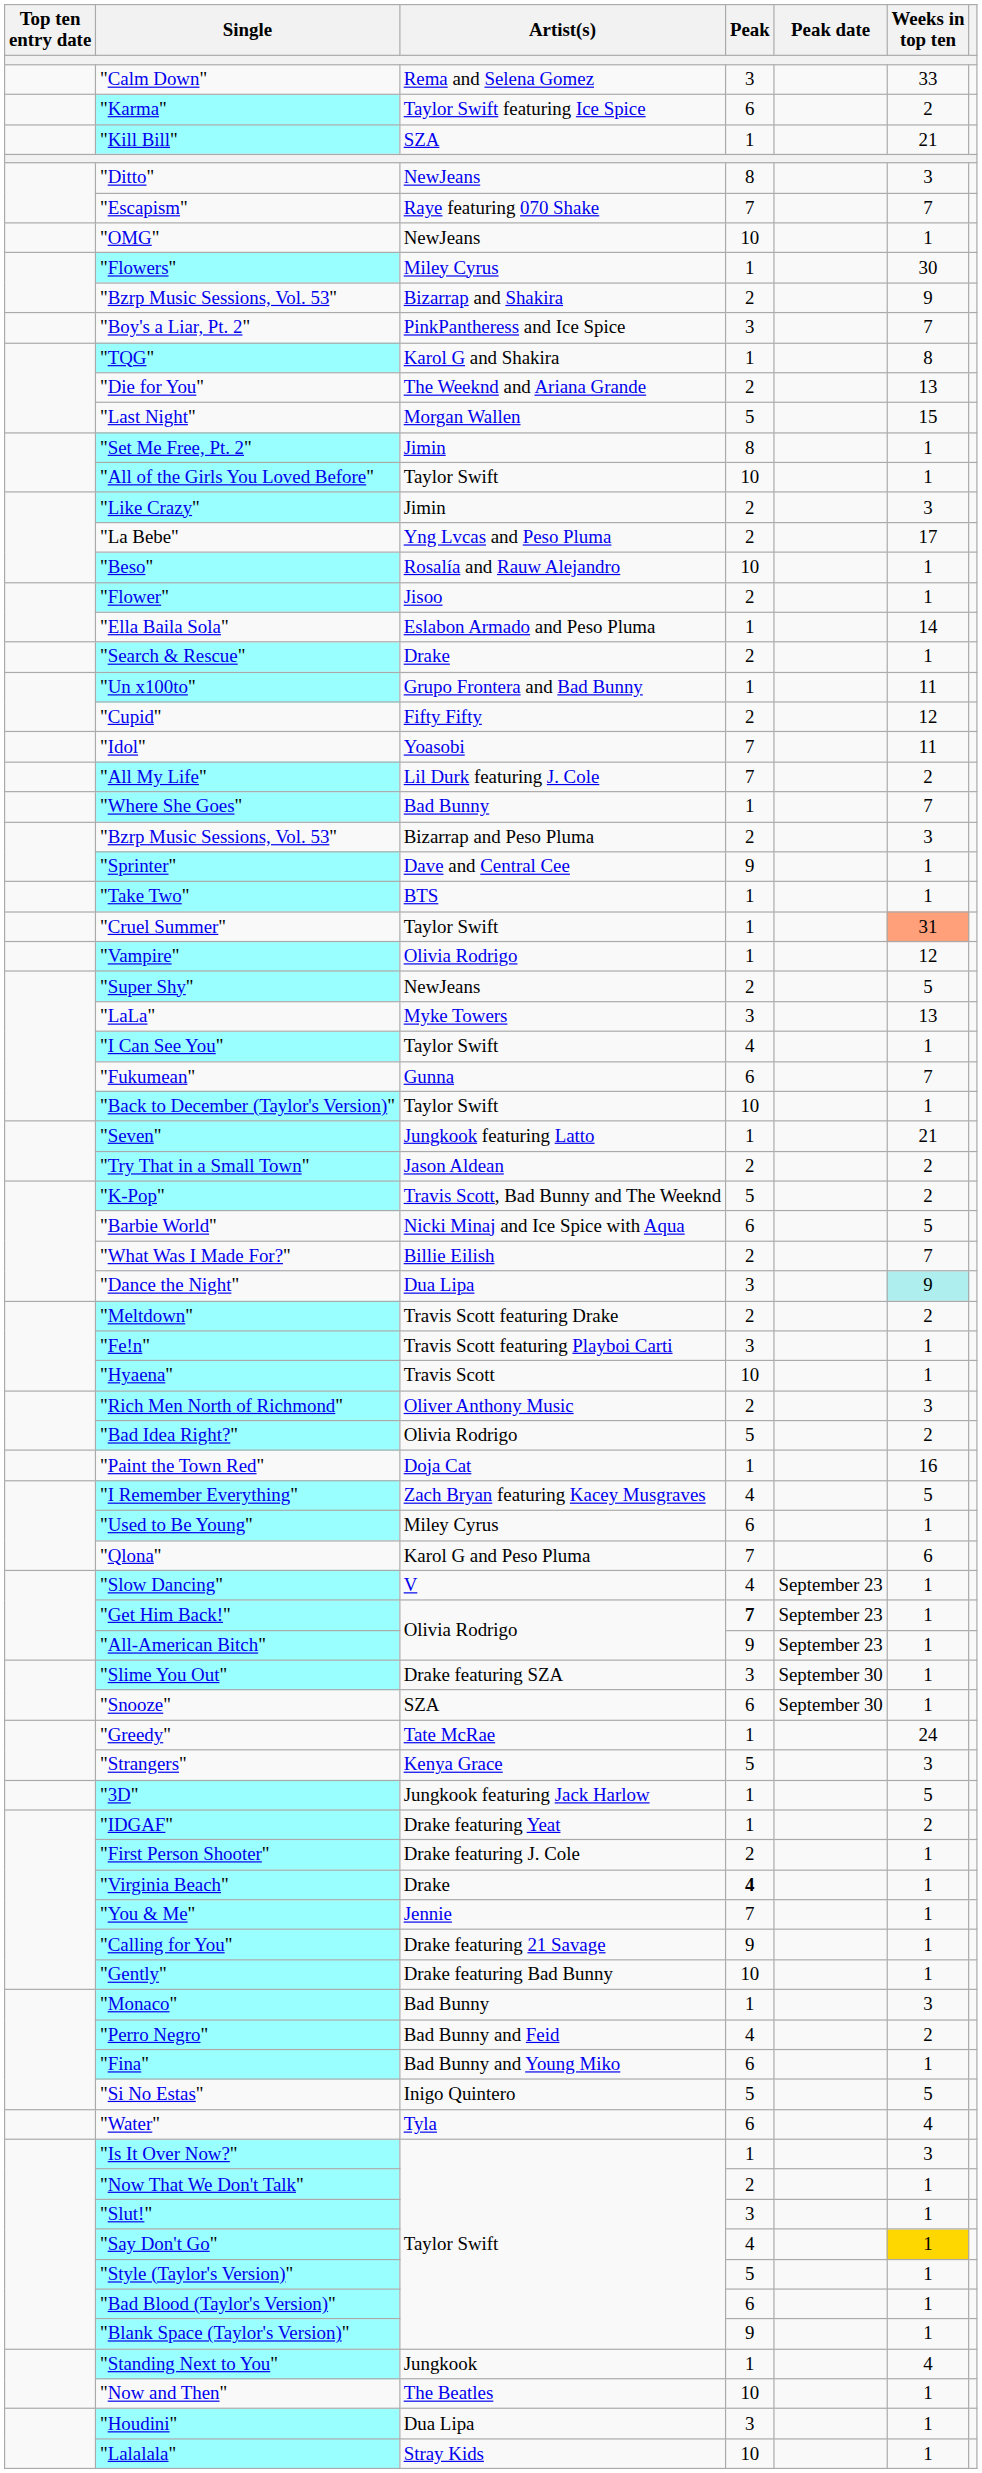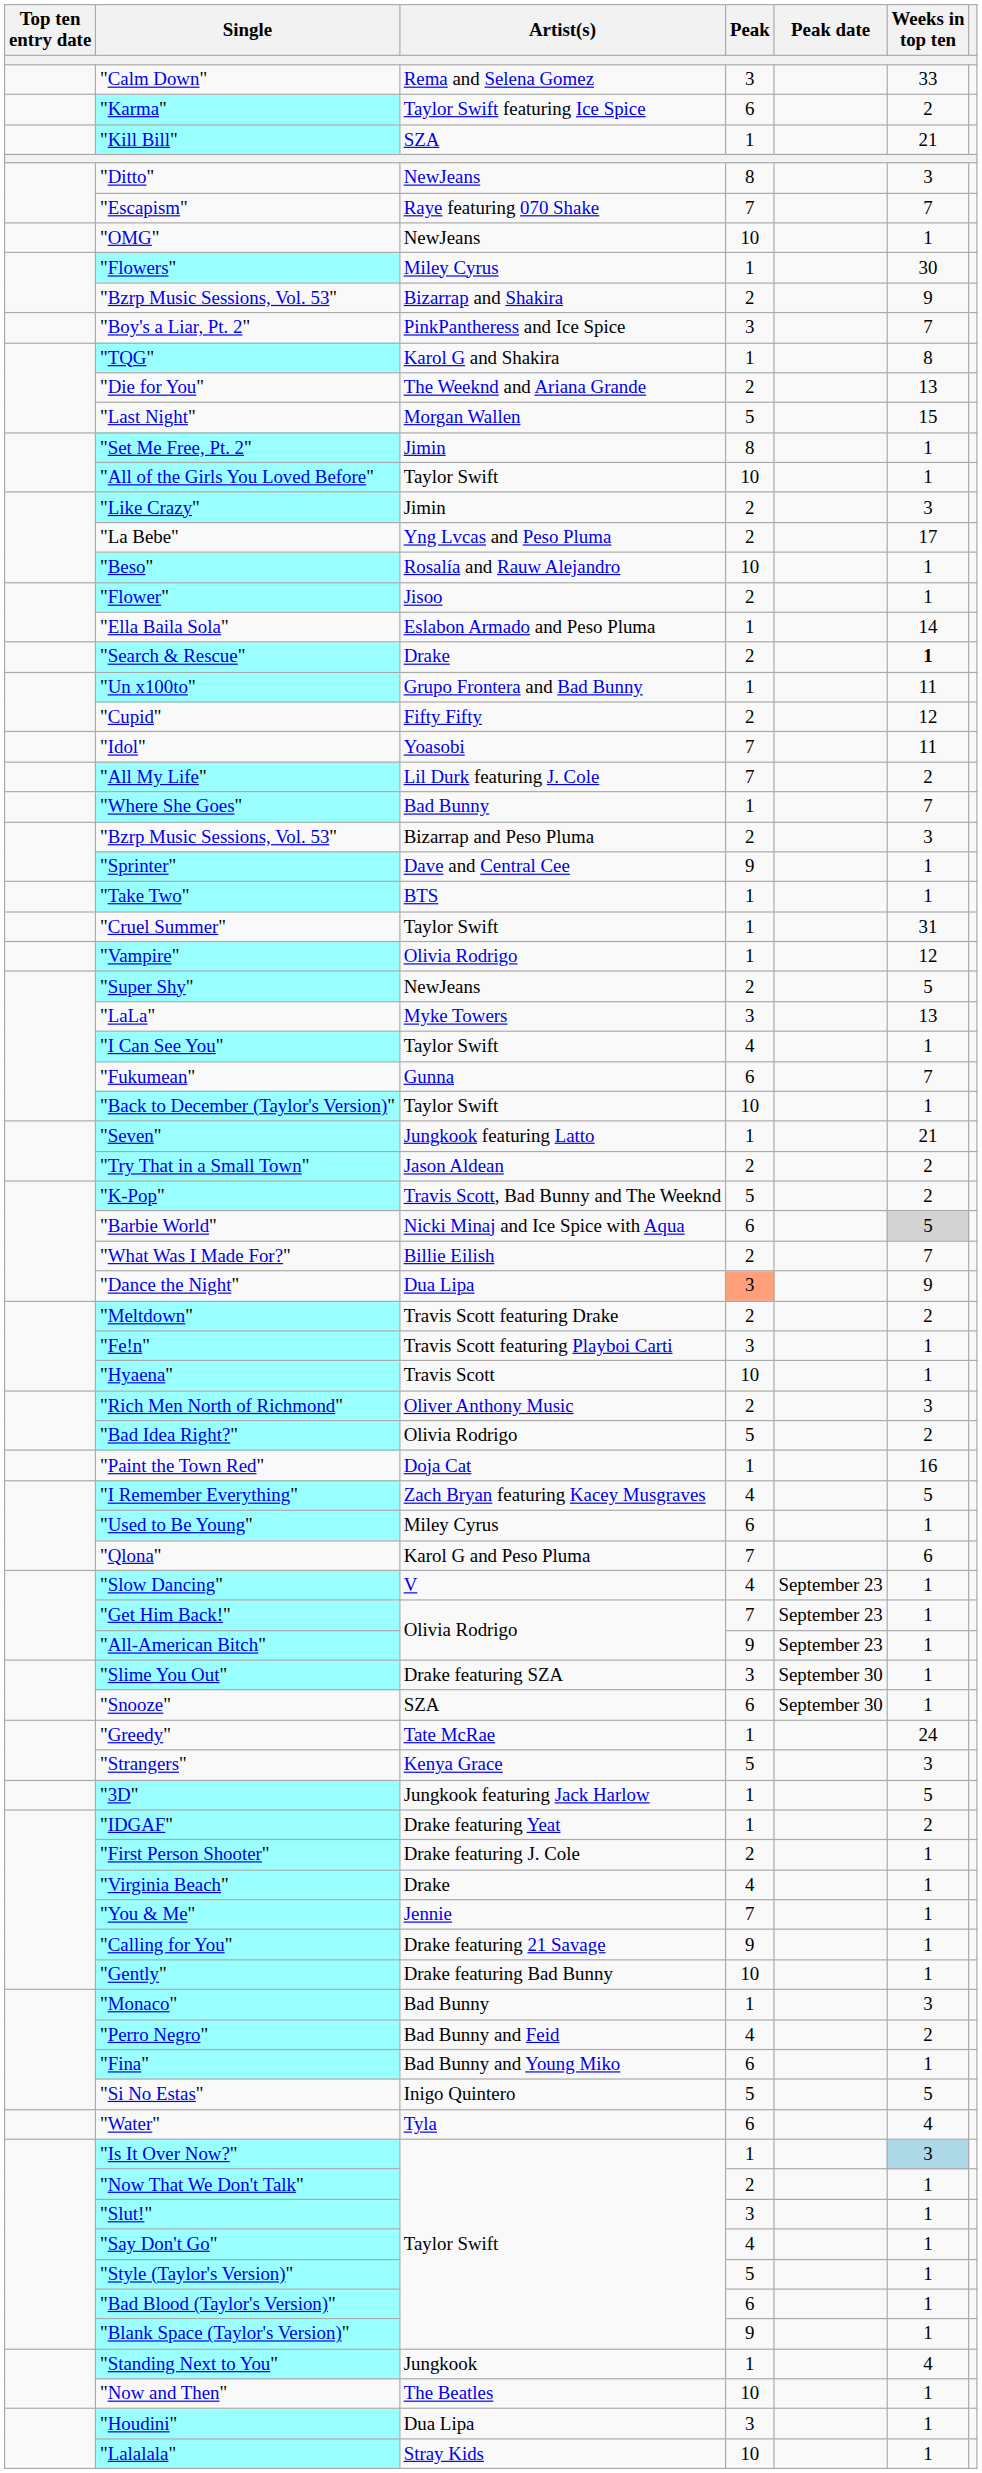(928, 656) normal -> (928, 656) bold
(928, 926) lightsalmon background -> (928, 926) no background
(928, 1225) no background -> (928, 1225) lightgrey background
(750, 1285) no background -> (750, 1285) lightsalmon background
(928, 1285) paleturquoise background -> (928, 1285) no background
(750, 1615) bold -> (750, 1615) normal
(750, 1884) bold -> (750, 1884) normal
(928, 2154) no background -> (928, 2154) lightblue background
(928, 2243) gold background -> (928, 2243) no background
